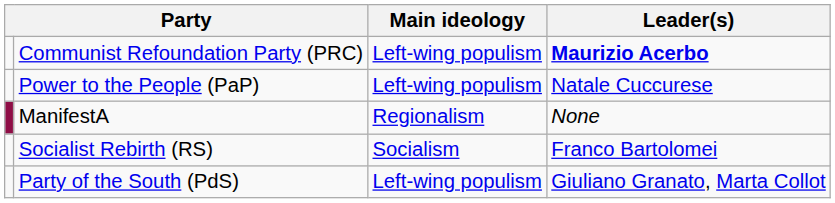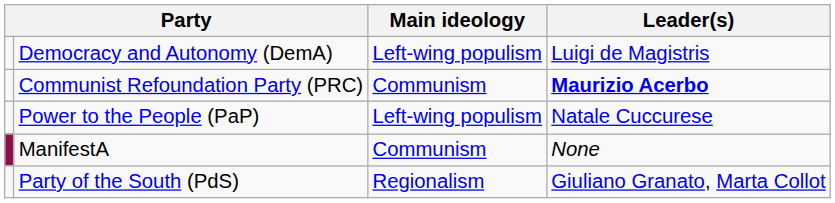+ row: (176, 52)
(457, 52) Left-wing populism -> (430, 85) Communism
(428, 117) Regionalism -> (430, 149) Communism
- row: (116, 149)
(457, 181) Left-wing populism -> (428, 181) Regionalism
